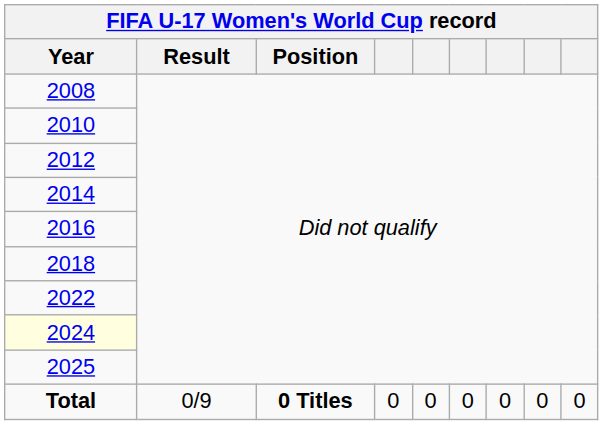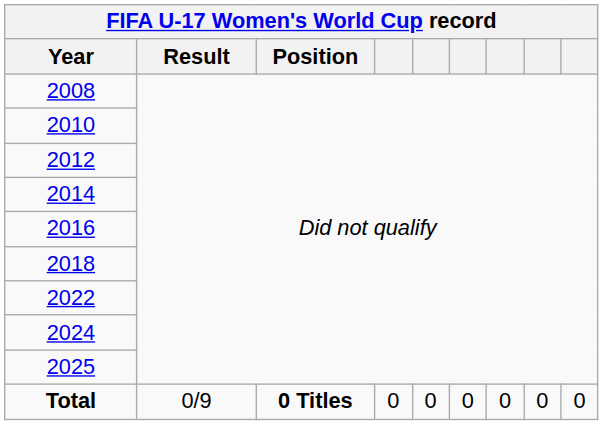(71, 332) lightyellow background -> (71, 332) no background
